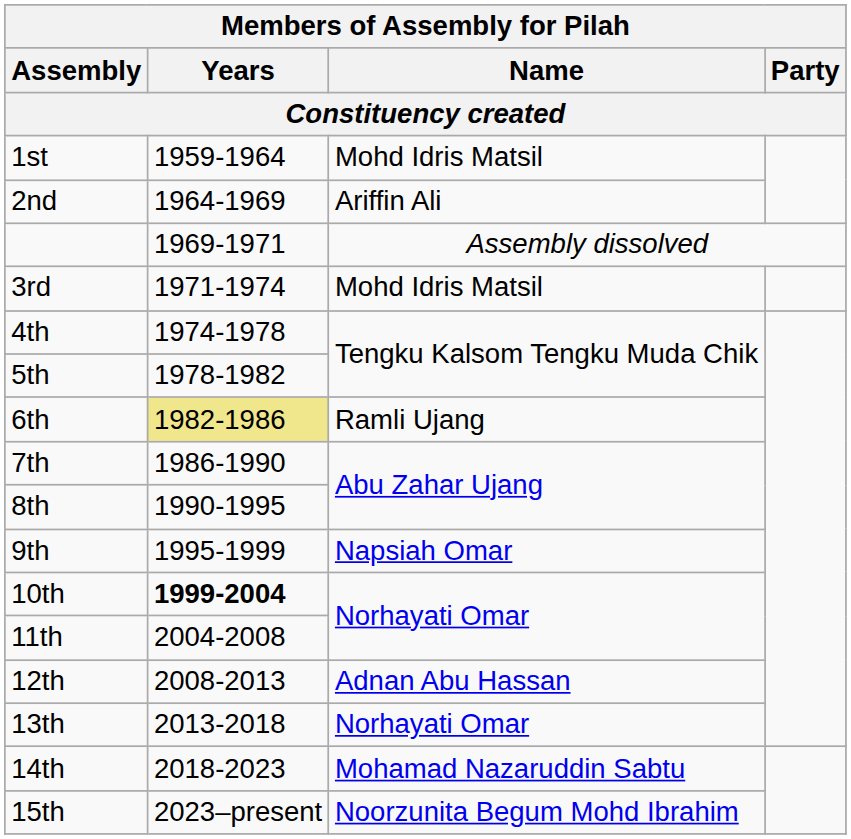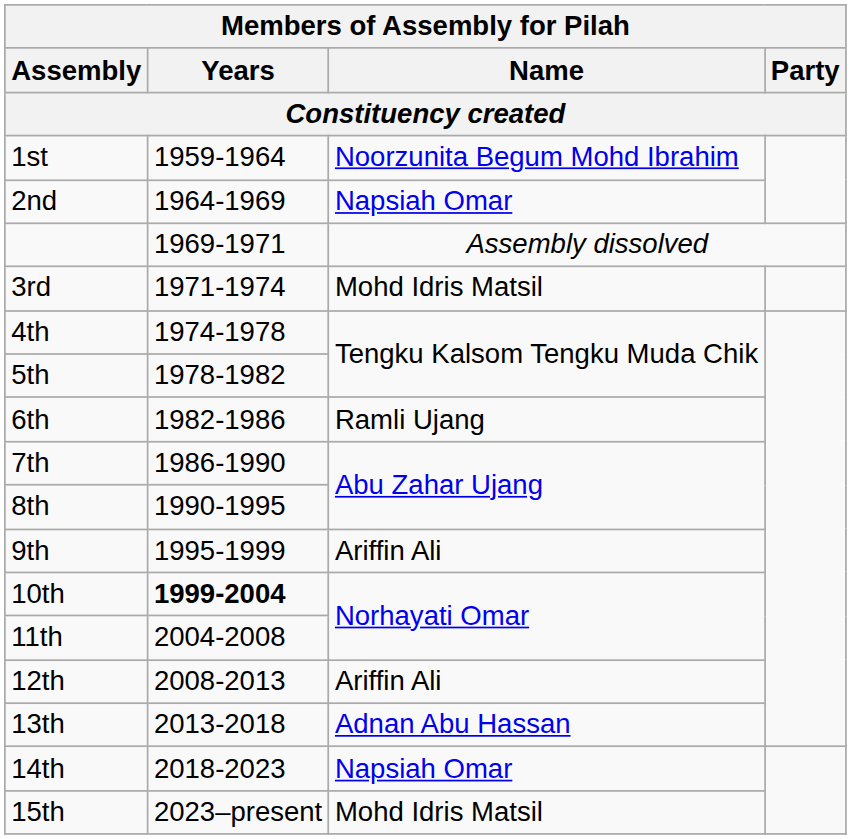(439, 157) Mohd Idris Matsil -> (537, 157) Noorzunita Begum Mohd Ibrahim
(388, 200) Ariffin Ali -> (424, 200) Napsiah Omar
(220, 419) khaki background -> (220, 419) no background
(424, 550) Napsiah Omar -> (388, 550) Ariffin Ali
(453, 680) Adnan Abu Hassan -> (388, 680) Ariffin Ali
(432, 724) Norhayati Omar -> (453, 724) Adnan Abu Hassan
(510, 768) Mohamad Nazaruddin Sabtu -> (424, 768) Napsiah Omar
(537, 811) Noorzunita Begum Mohd Ibrahim -> (439, 811) Mohd Idris Matsil
